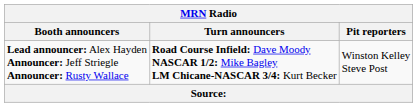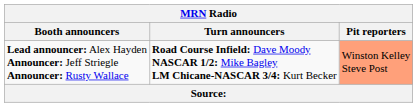(376, 62) no background -> (376, 62) lightsalmon background
